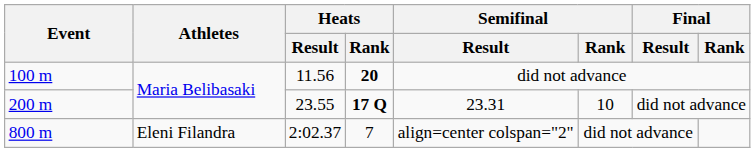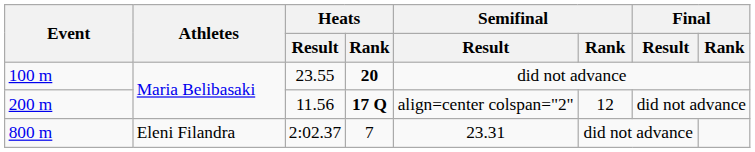(315, 76) 11.56 -> (315, 76) 23.55
(315, 104) 23.55 -> (315, 104) 11.56
(486, 104) 23.31 -> (486, 104) align=center colspan="2"
(605, 104) 10 -> (605, 104) 12
(486, 133) align=center colspan="2" -> (486, 133) 23.31
